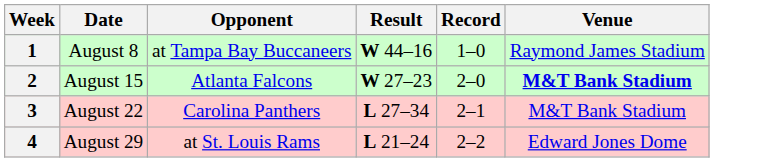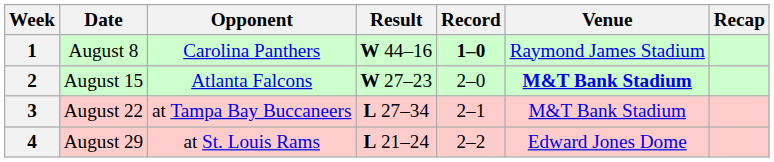+ column: (739, 19)
(252, 50) at Tampa Bay Buccaneers -> (252, 50) Carolina Panthers
(471, 50) normal -> (471, 50) bold
(252, 111) Carolina Panthers -> (252, 111) at Tampa Bay Buccaneers
